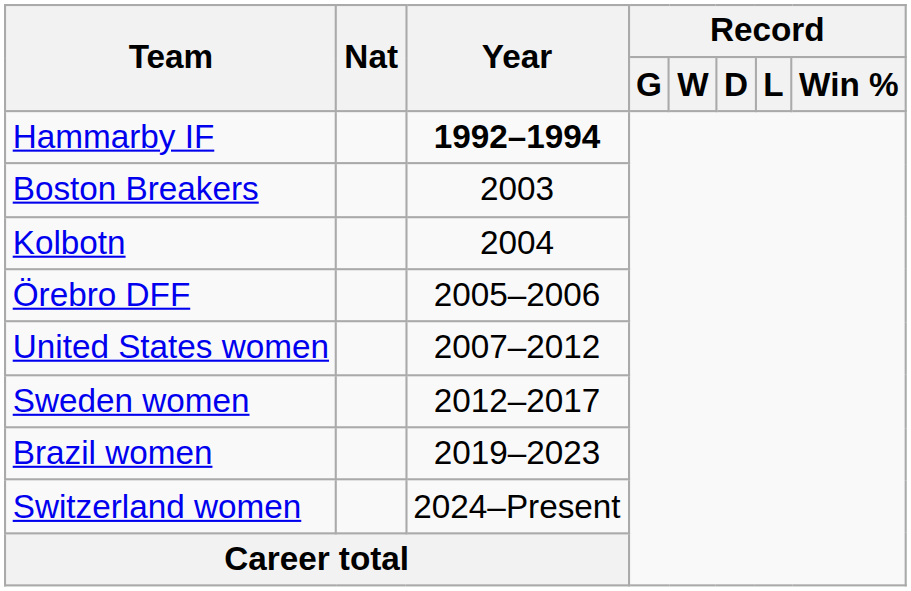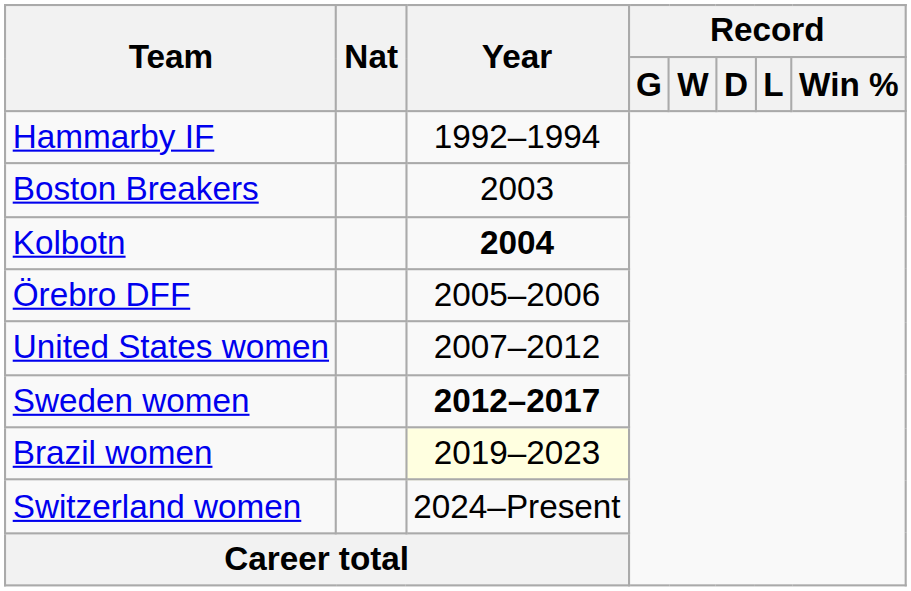(517, 136) bold -> (517, 136) normal
(517, 242) normal -> (517, 242) bold
(517, 400) normal -> (517, 400) bold
(517, 453) no background -> (517, 453) lightyellow background
